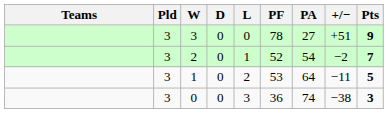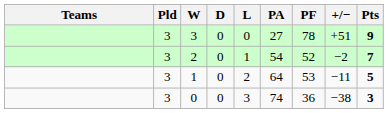columns swapped: (276, 14) <-> (309, 14)
